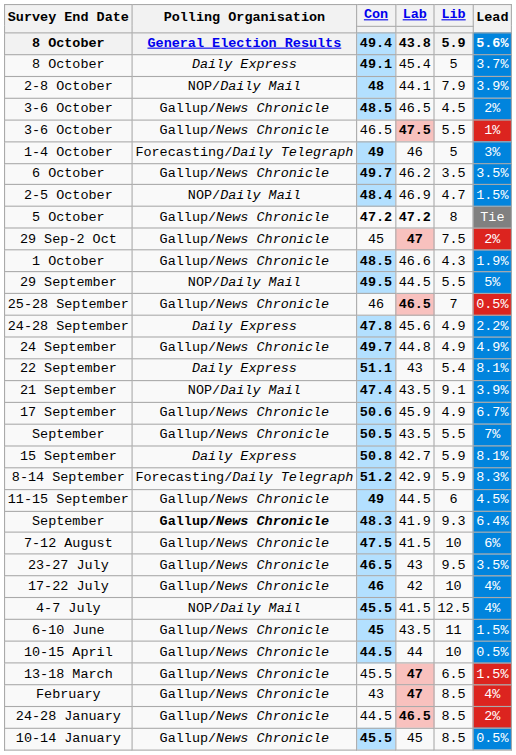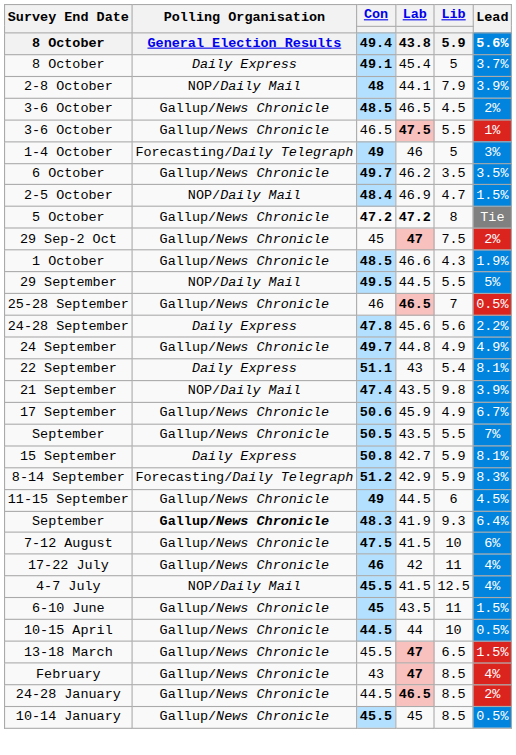(454, 326) 4.9 -> (454, 326) 5.6
(454, 392) 9.1 -> (454, 392) 9.8
- row: (68, 566)
(454, 587) 10 -> (454, 566) 11
